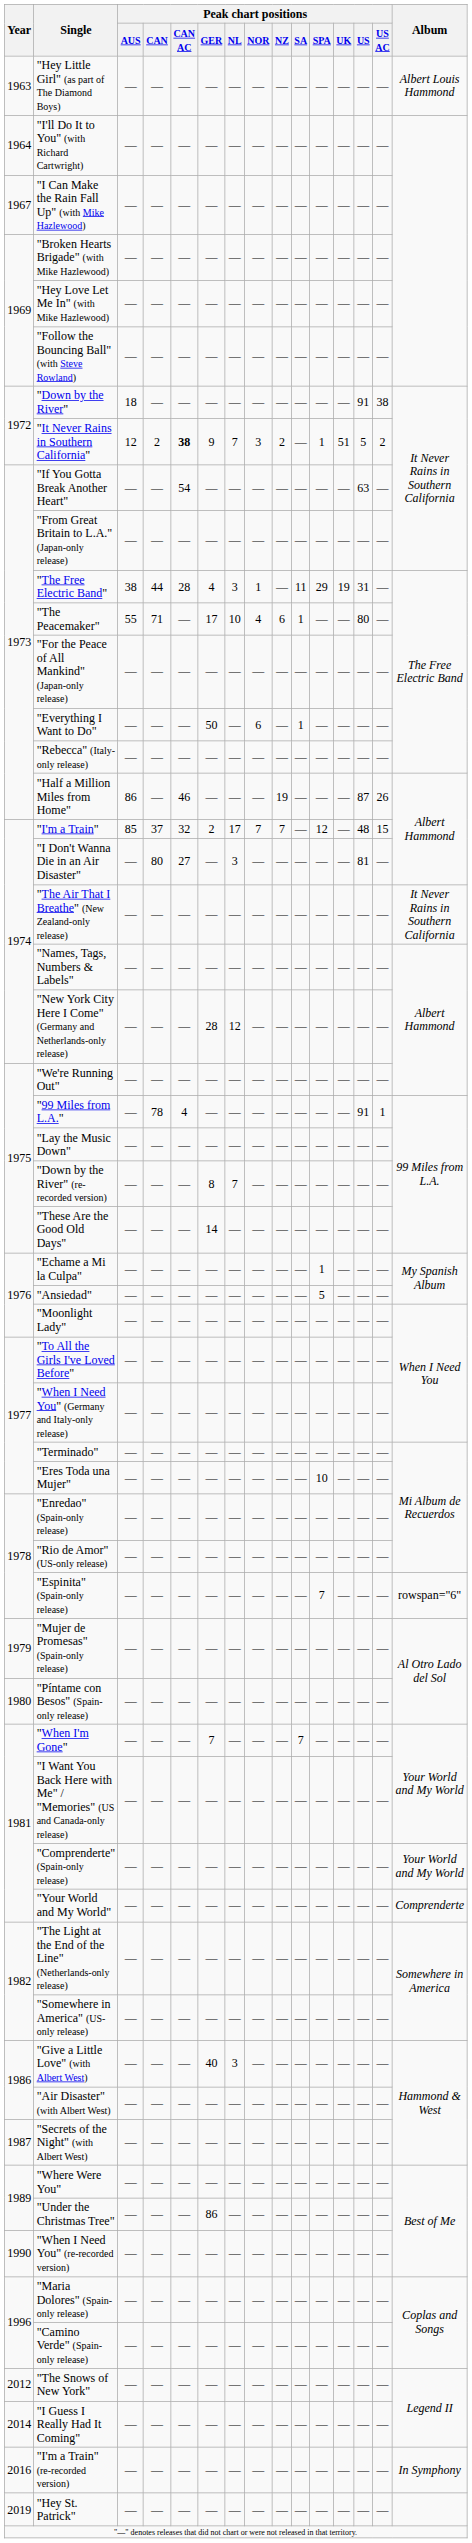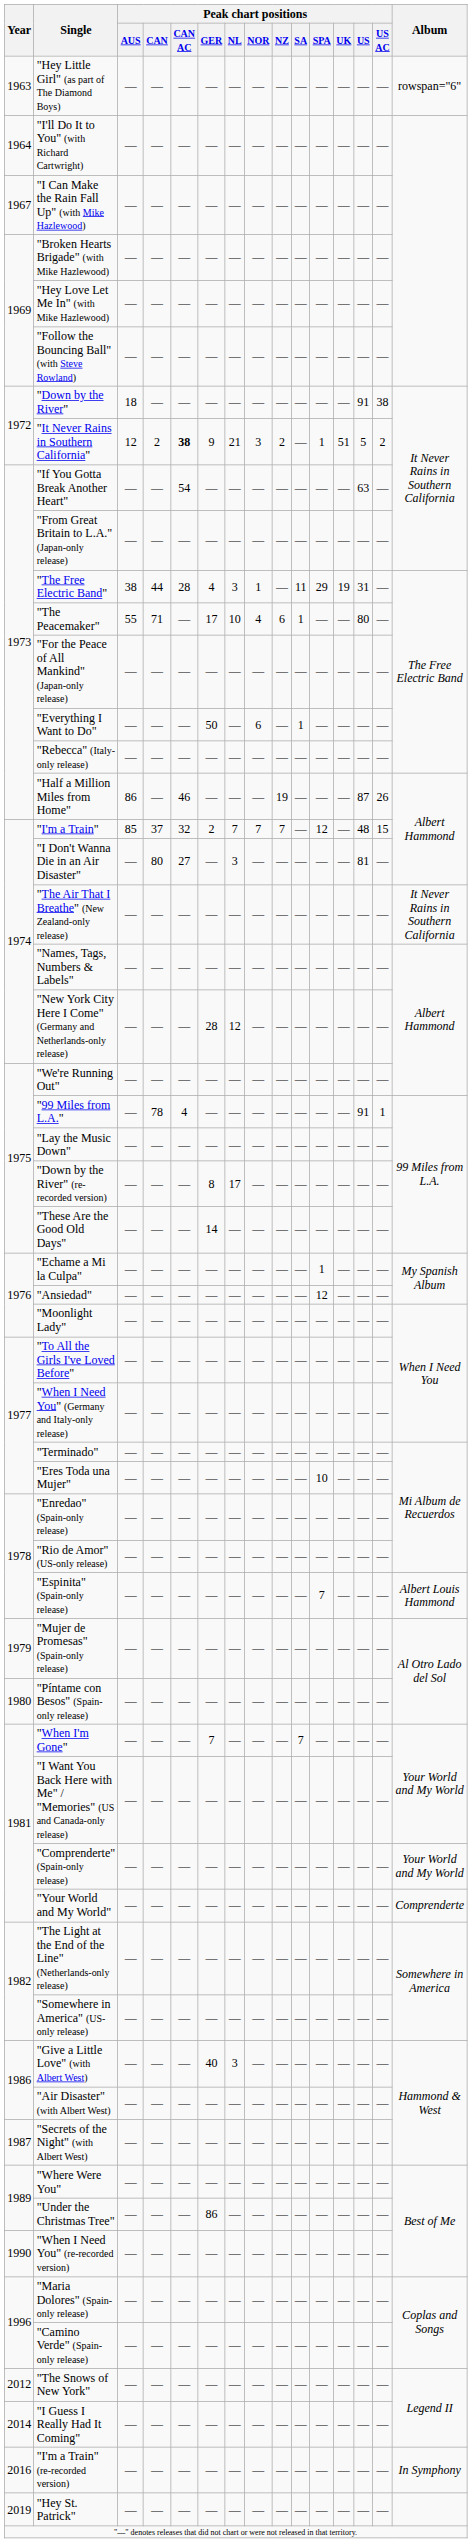(430, 85) Albert Louis Hammond -> (430, 85) rowspan="6"
(235, 441) 7 -> (235, 441) 21
(235, 829) 17 -> (235, 829) 7
(235, 1183) 7 -> (235, 1183) 17
(322, 1294) 5 -> (322, 1294) 12
(430, 1595) rowspan="6" -> (430, 1595) Albert Louis Hammond
